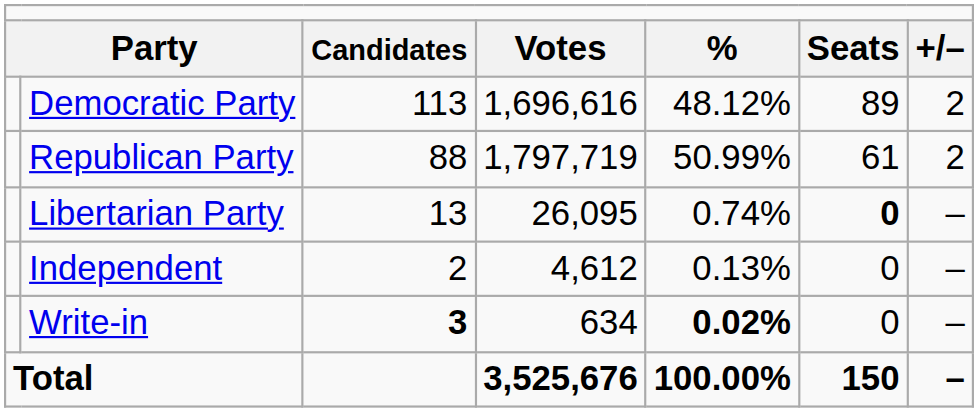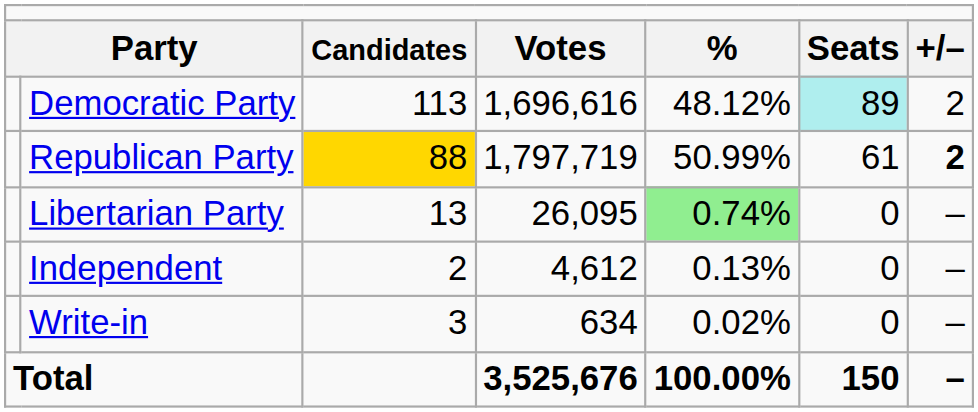(880, 103) no background -> (880, 103) paleturquoise background
(448, 158) no background -> (448, 158) gold background
(955, 158) normal -> (955, 158) bold
(742, 213) no background -> (742, 213) lightgreen background
(890, 213) bold -> (890, 213) normal
(458, 323) bold -> (458, 323) normal
(742, 323) bold -> (742, 323) normal
